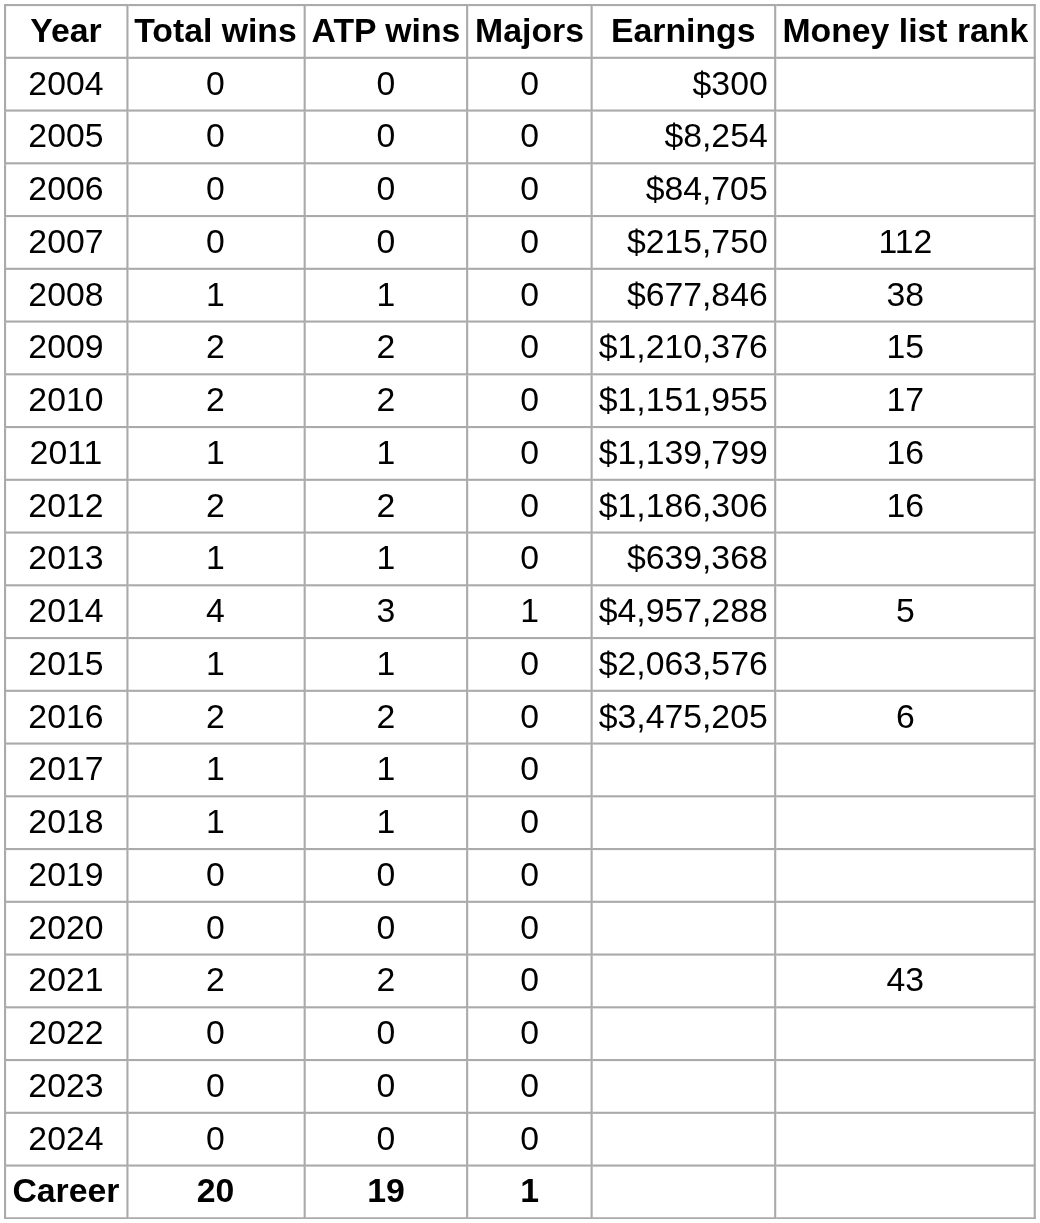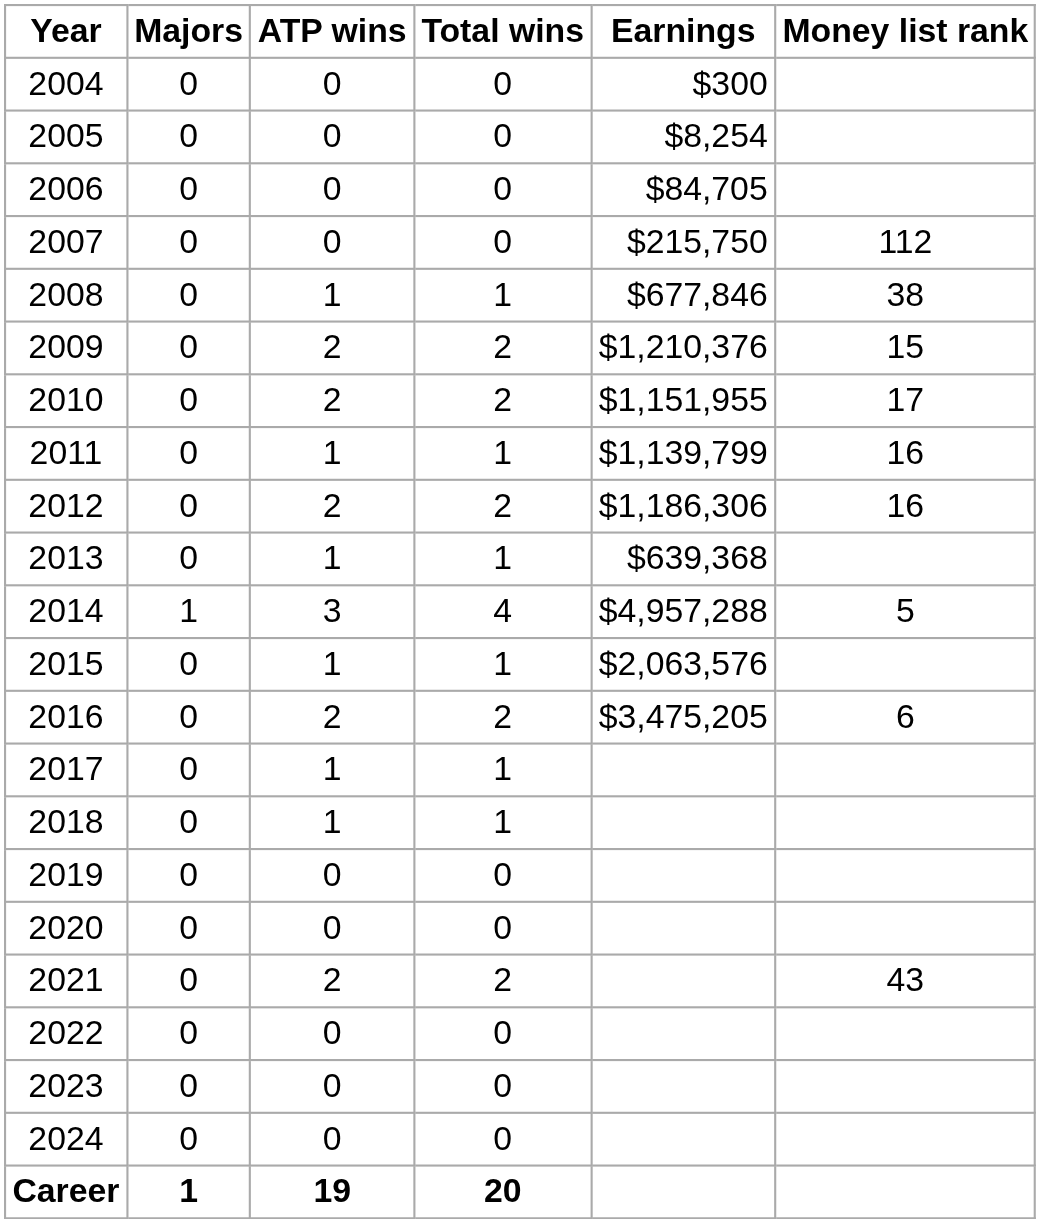columns swapped: (530, 30) <-> (215, 30)
